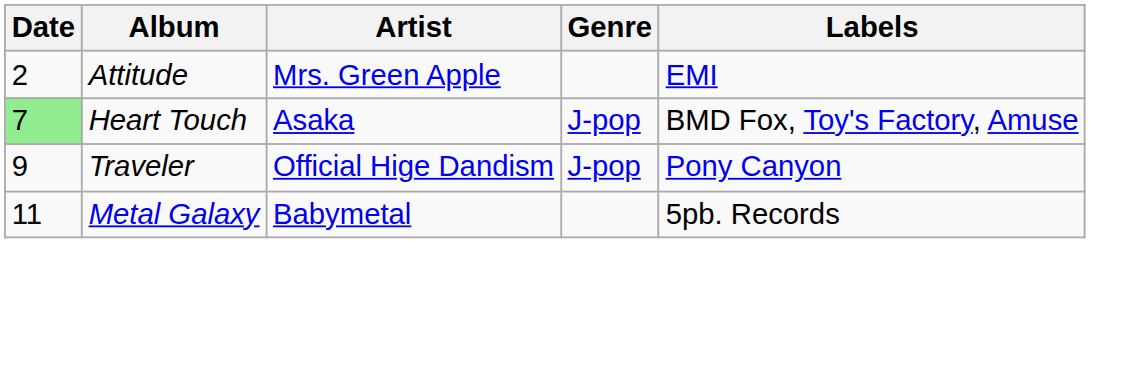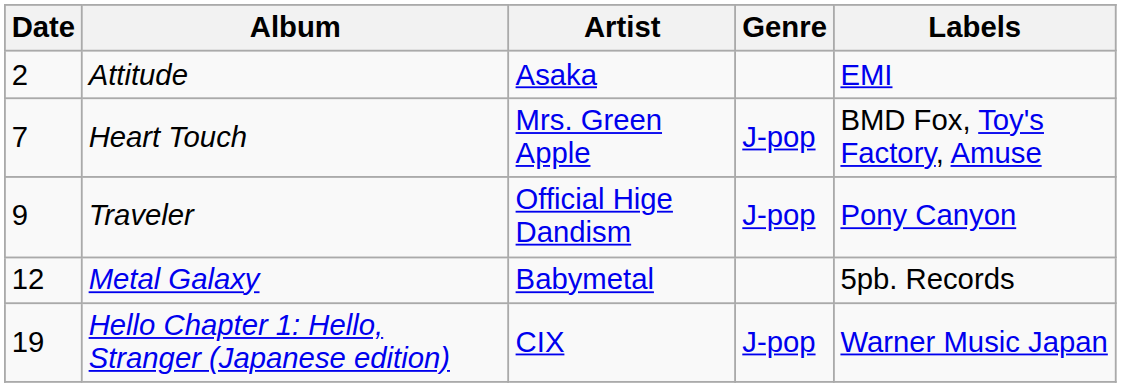(387, 74) Mrs. Green Apple -> (556, 74) Asaka
(20, 120) lightgreen background -> (20, 137) no background
(314, 120) Asaka -> (589, 137) Mrs. Green Apple
(27, 213) 11 -> (28, 279) 12
+ row: (269, 342)
